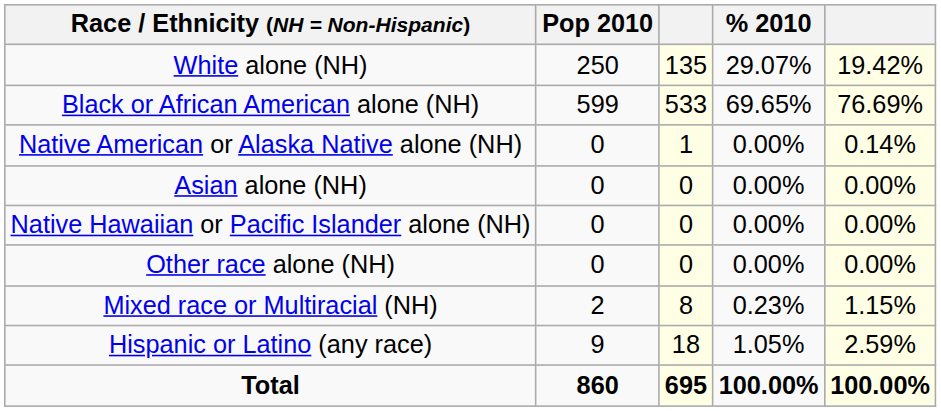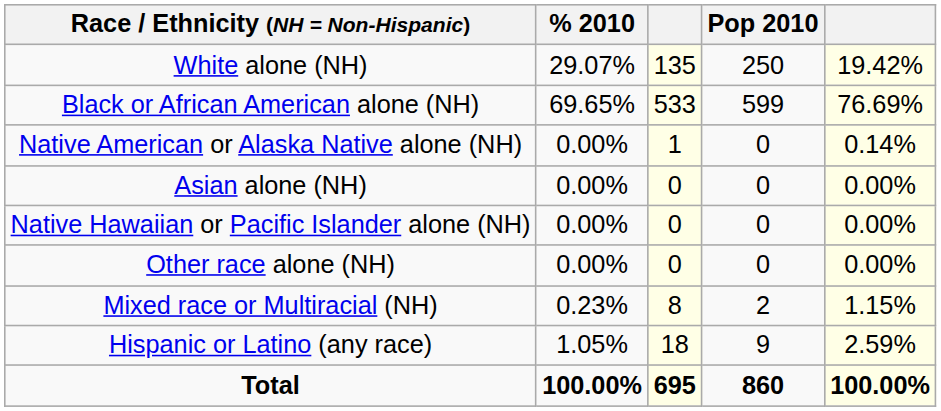columns swapped: (598, 24) <-> (769, 24)
